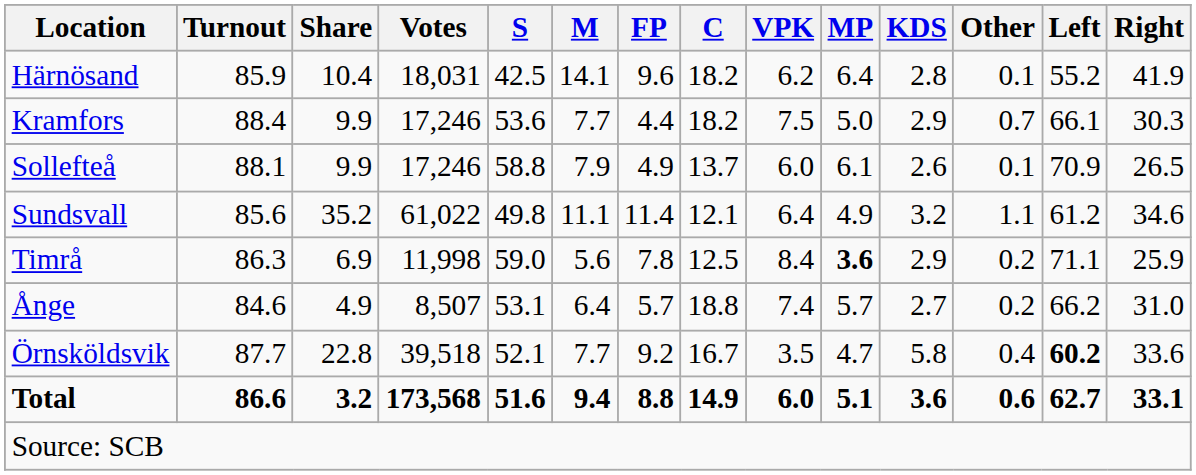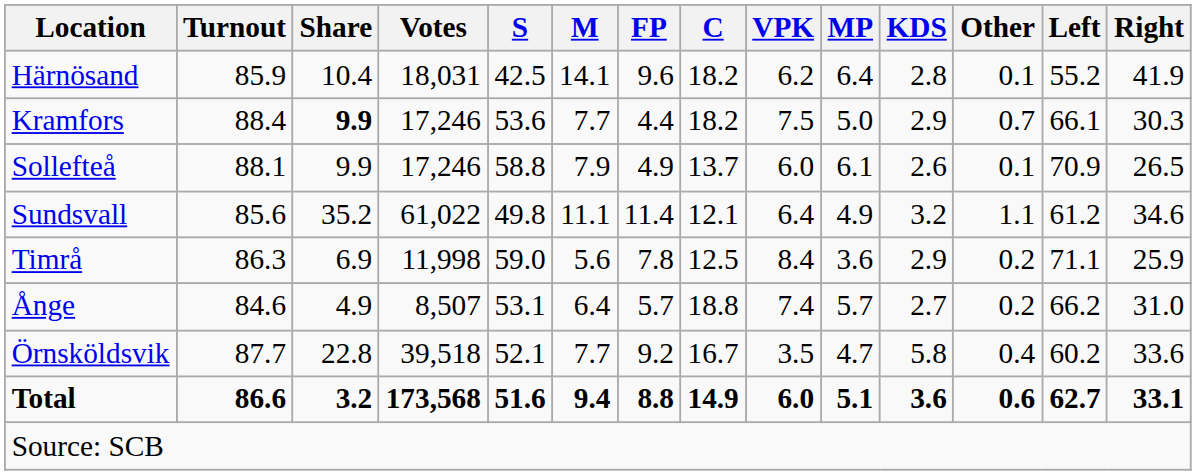(354, 120) normal -> (354, 120) bold
(855, 259) bold -> (855, 259) normal
(1075, 352) bold -> (1075, 352) normal
